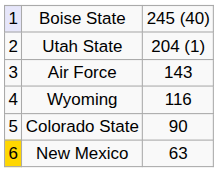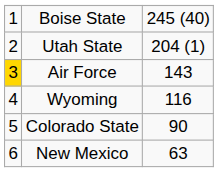(13, 18) lavender background -> (13, 18) no background
(13, 72) no background -> (13, 72) gold background
(13, 153) gold background -> (13, 153) no background
